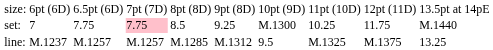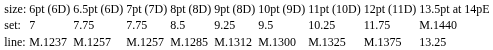(137, 25) pink background -> (137, 25) no background
(277, 25) M.1300 -> (266, 25) 9.5
(266, 42) 9.5 -> (277, 42) M.1300
